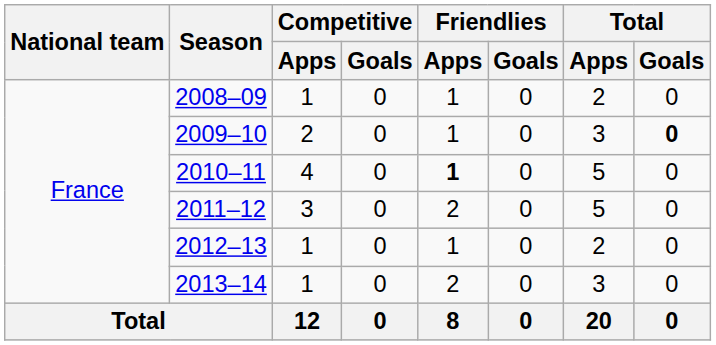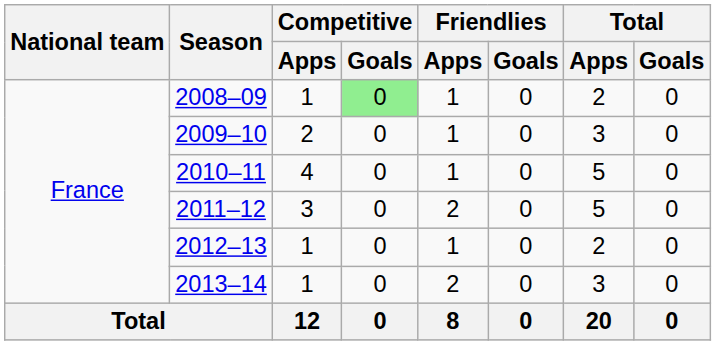(380, 97) no background -> (380, 97) lightgreen background
(672, 135) bold -> (672, 135) normal
(453, 172) bold -> (453, 172) normal
